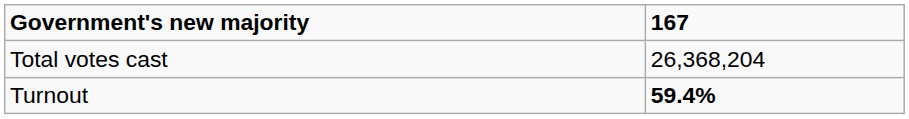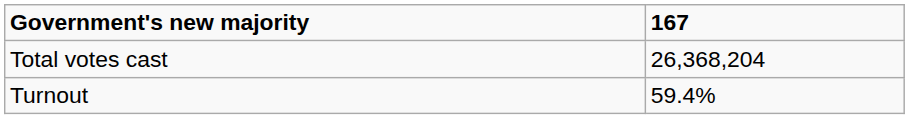(683, 95) bold -> (683, 95) normal
